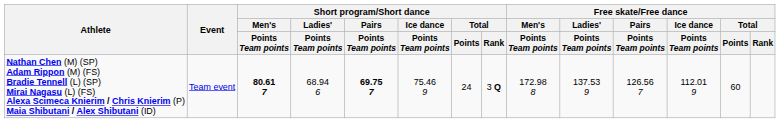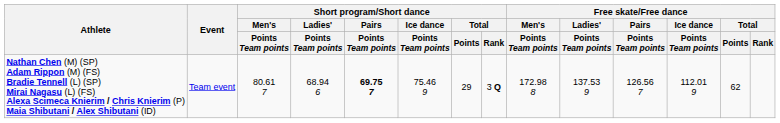(264, 87) bold -> (264, 87) normal
(467, 87) 24 -> (467, 87) 29
(735, 87) 60 -> (735, 87) 62
